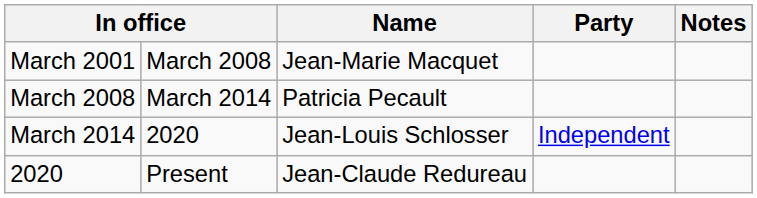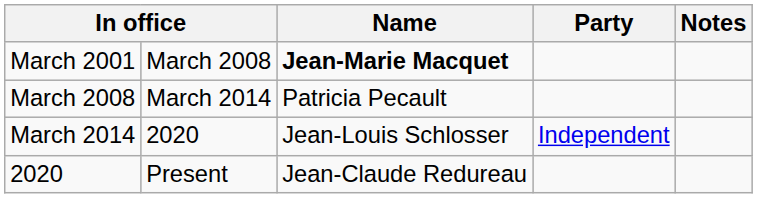(390, 60) normal -> (395, 60) bold
